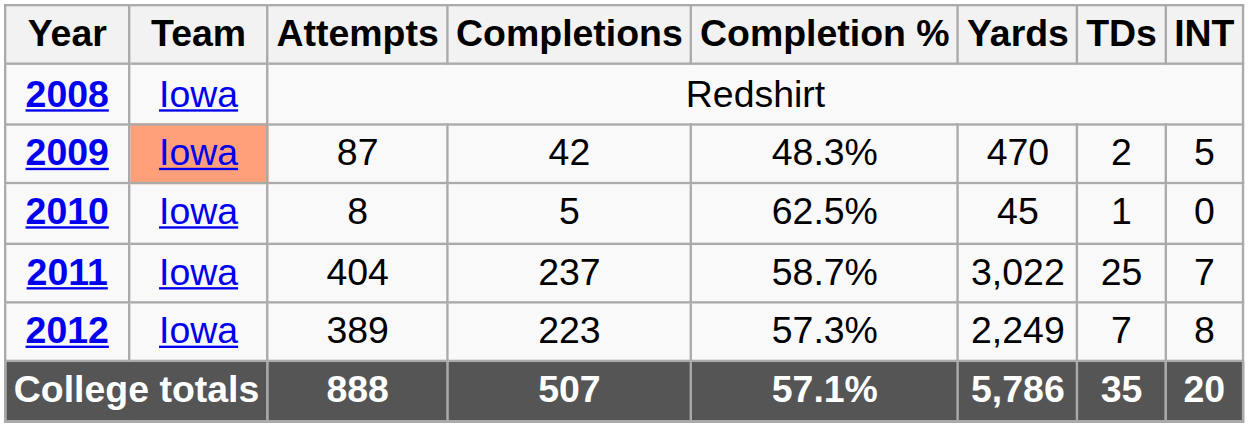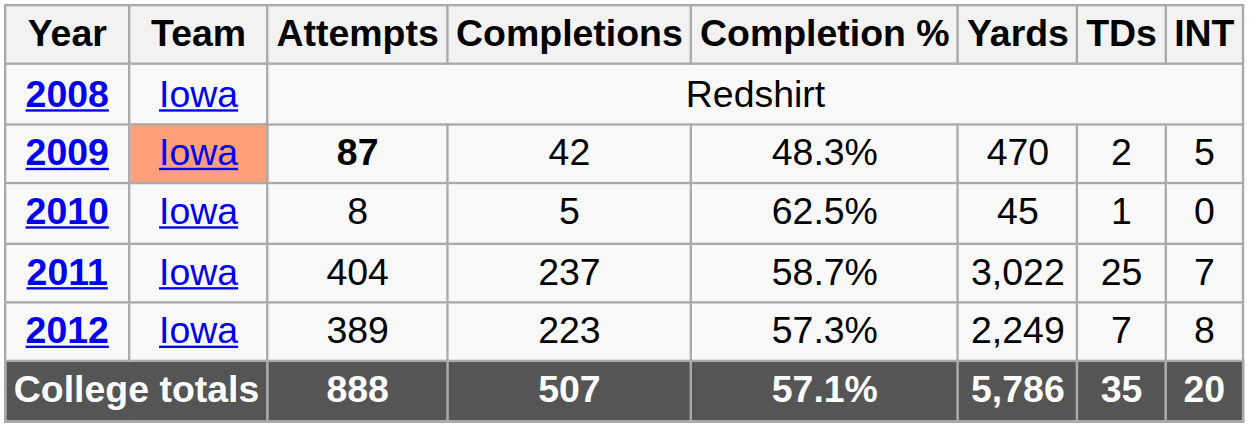(358, 152) normal -> (358, 152) bold
